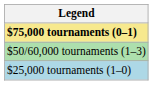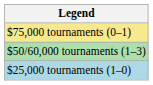(72, 32) bold -> (69, 32) normal
